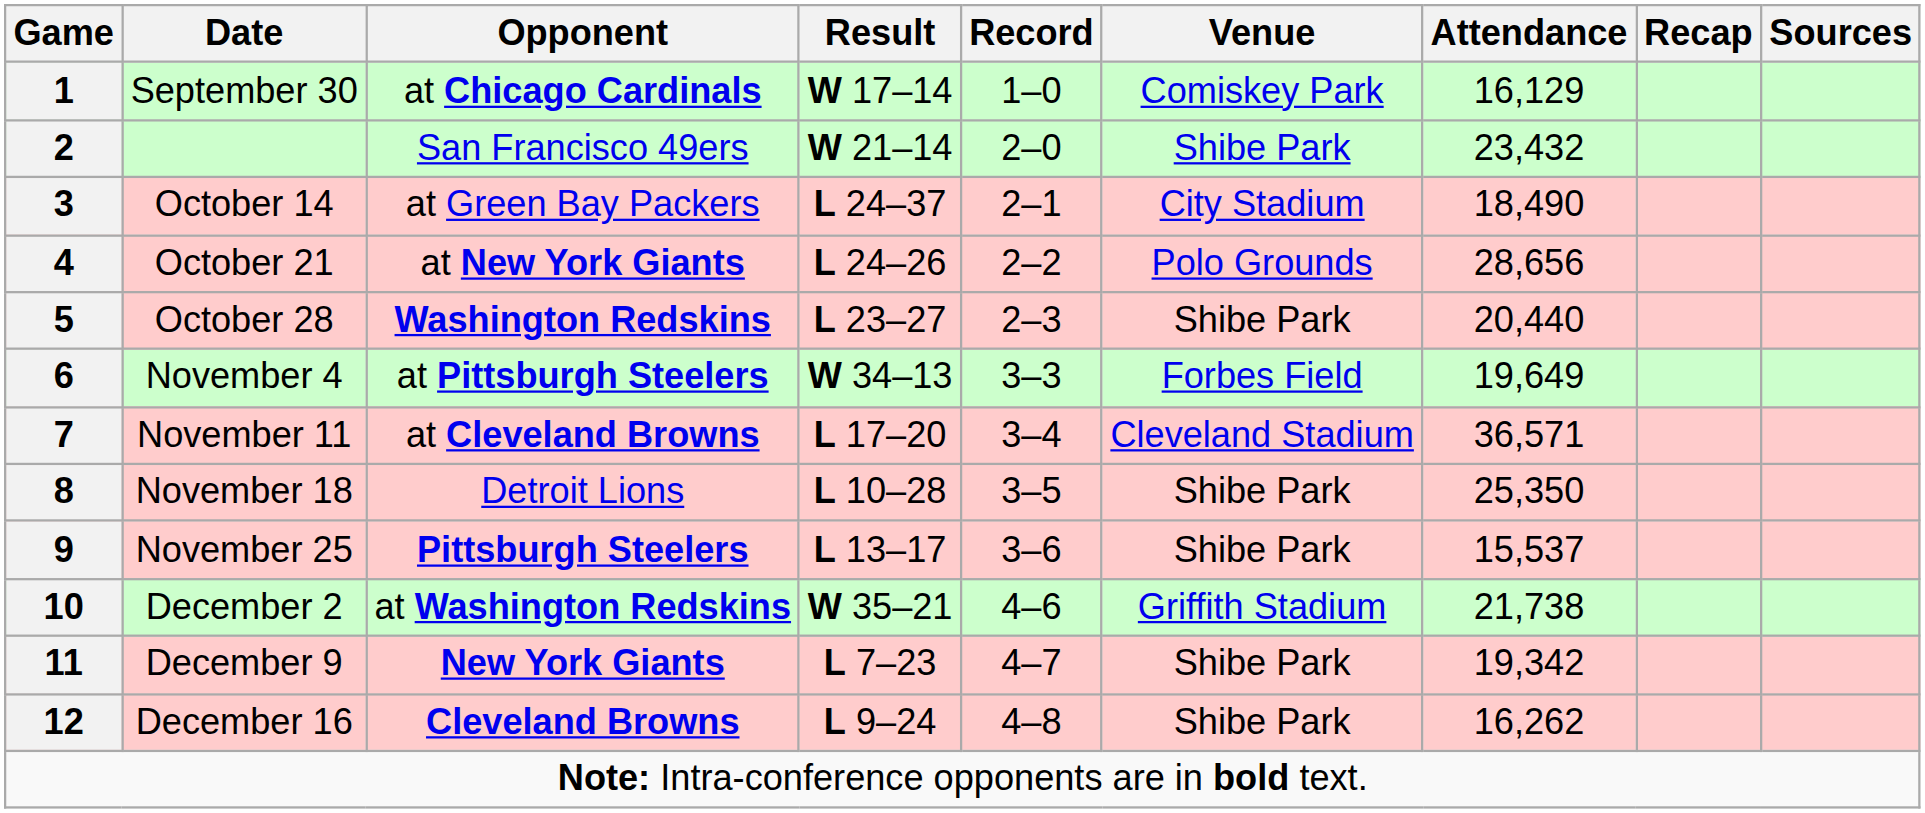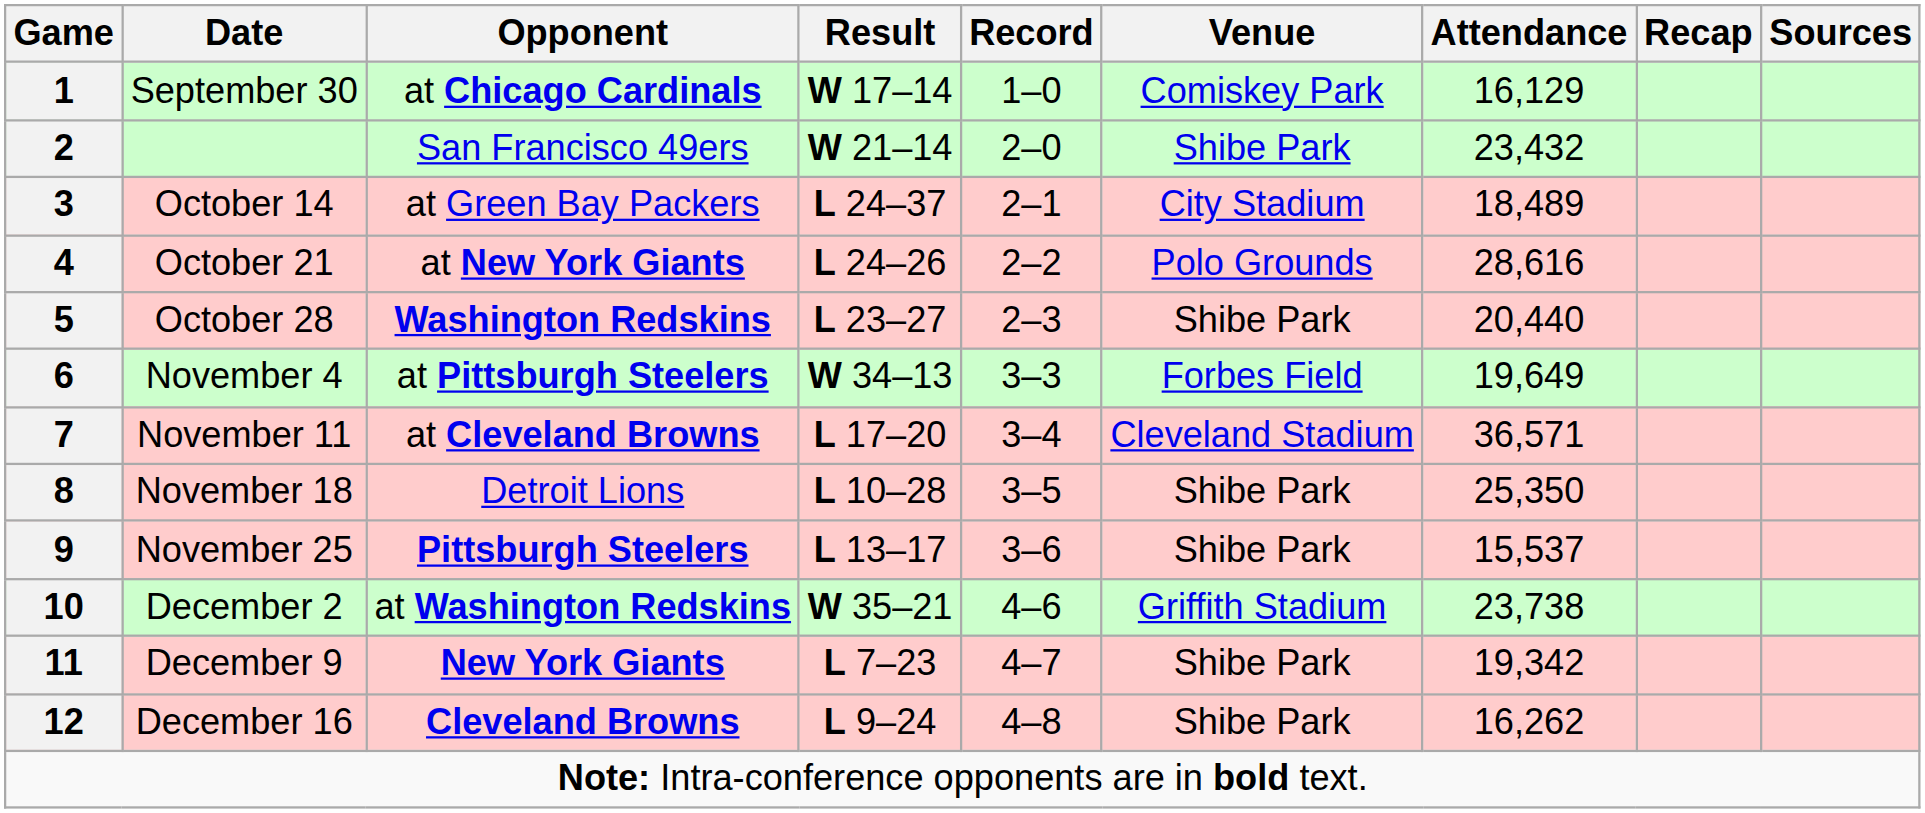(1529, 205) 18,490 -> (1529, 205) 18,489
(1529, 262) 28,656 -> (1529, 262) 28,616
(1529, 606) 21,738 -> (1529, 606) 23,738
